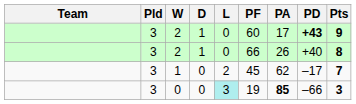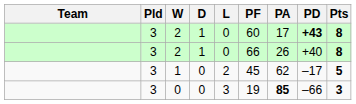(339, 33) 9 -> (339, 33) 8
(339, 71) 7 -> (339, 71) 5
(226, 90) paleturquoise background -> (226, 90) no background
